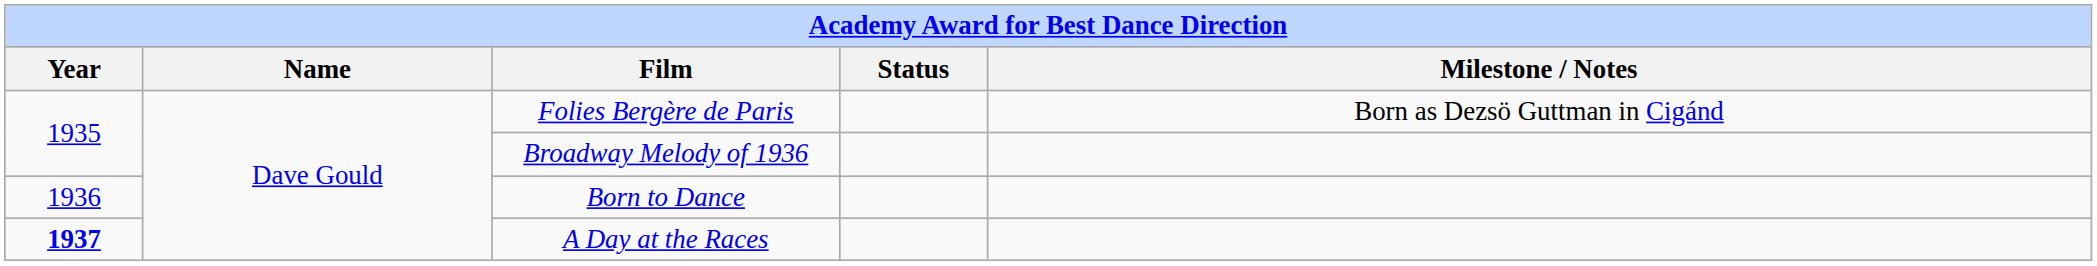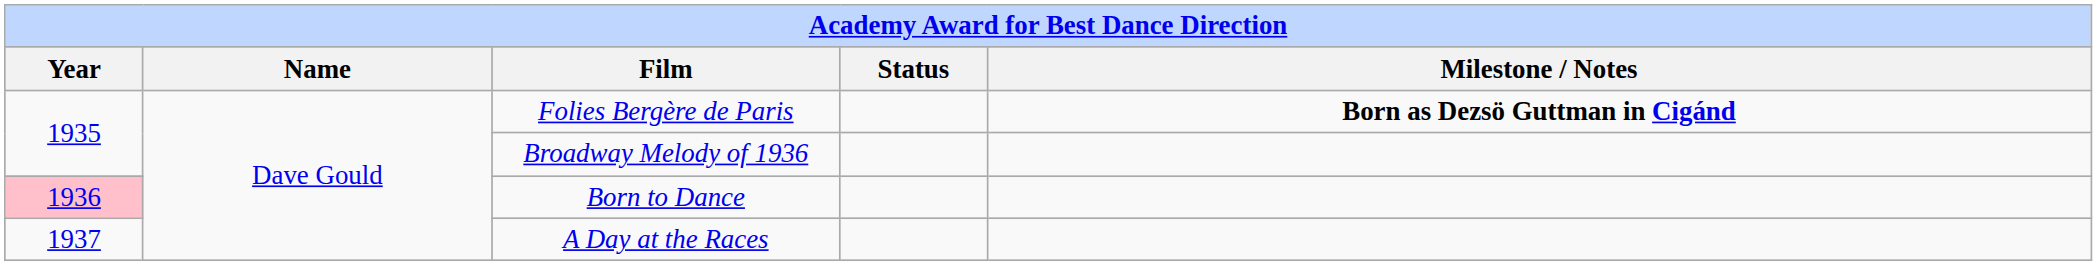(1539, 111) normal -> (1539, 111) bold
(74, 196) no background -> (74, 196) pink background
(74, 238) bold -> (74, 238) normal
